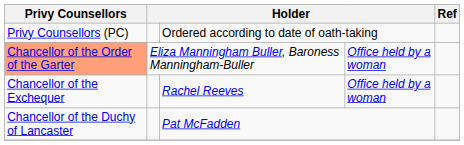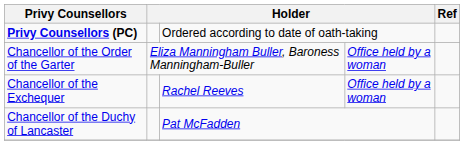(68, 33) normal -> (72, 33) bold
(70, 58) lightsalmon background -> (70, 58) no background
